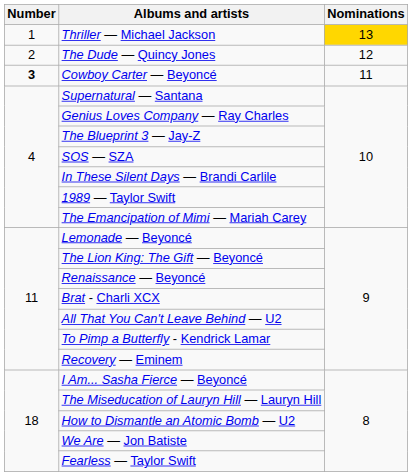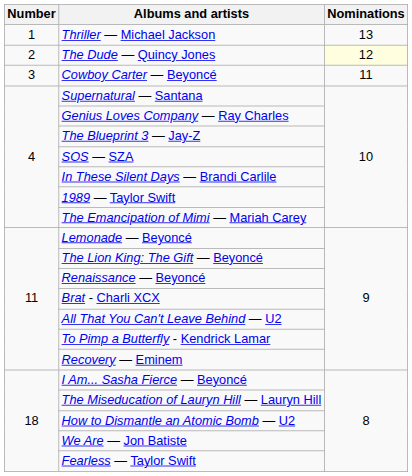(366, 34) gold background -> (366, 34) no background
(366, 55) no background -> (366, 55) lightyellow background
(32, 75) bold -> (32, 75) normal
